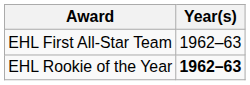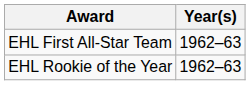(210, 67) bold -> (210, 67) normal
